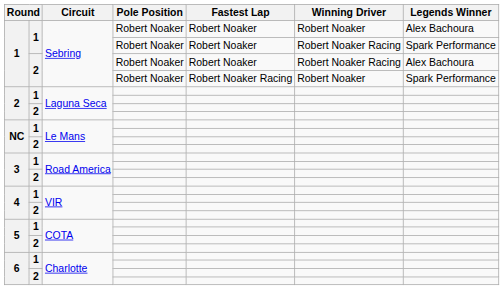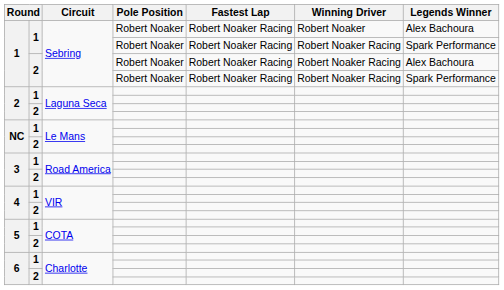(223, 29) Robert Noaker -> (240, 29) Robert Noaker Racing
(223, 45) Robert Noaker -> (240, 45) Robert Noaker Racing
(223, 62) Robert Noaker -> (240, 62) Robert Noaker Racing
(331, 78) Robert Noaker -> (349, 78) Robert Noaker Racing
